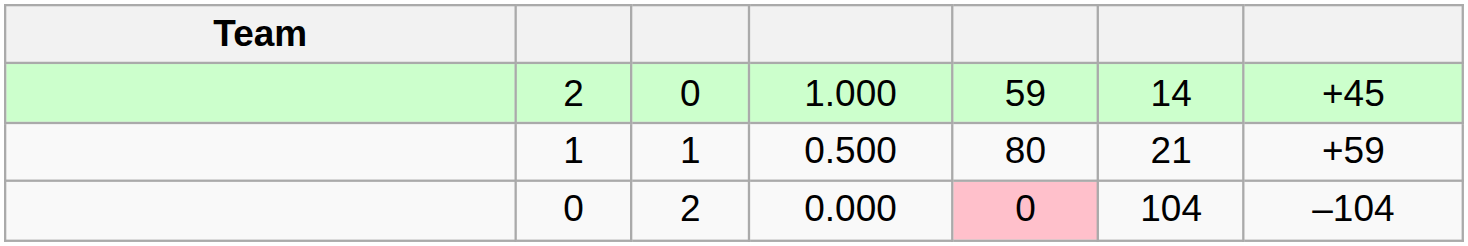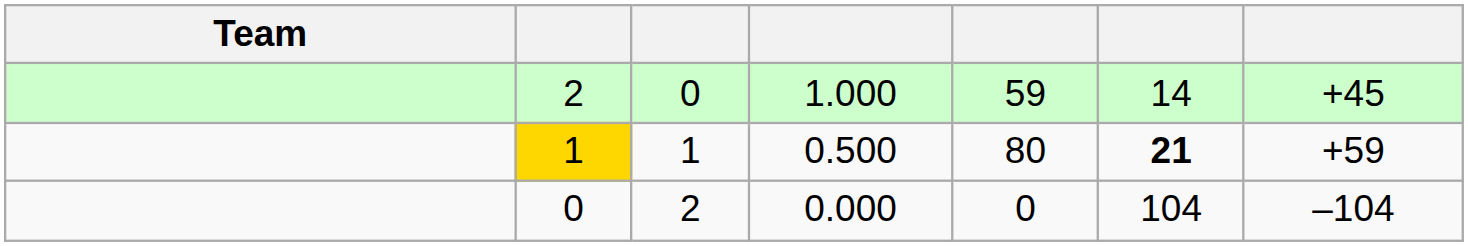(574, 151) no background -> (574, 151) gold background
(1171, 151) normal -> (1171, 151) bold
(1025, 209) pink background -> (1025, 209) no background
